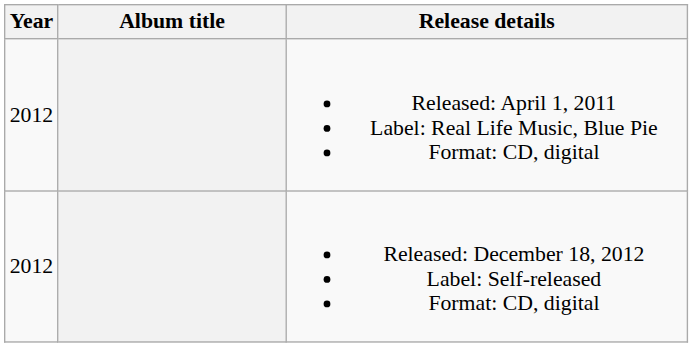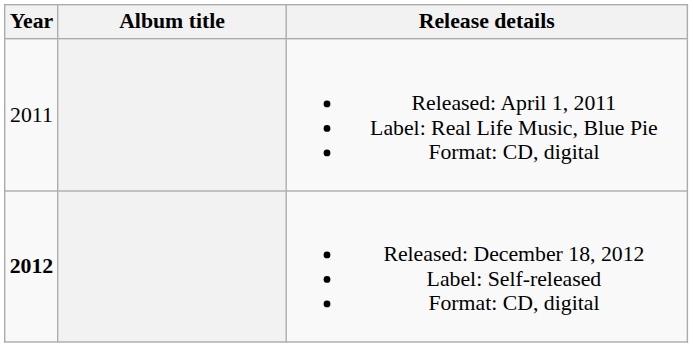(31, 114) 2012 -> (31, 114) 2011
(31, 266) normal -> (31, 266) bold
